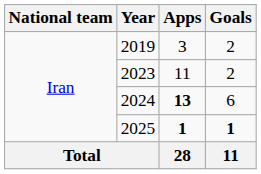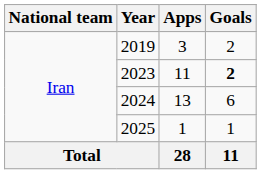(231, 73) normal -> (231, 73) bold
(182, 100) bold -> (182, 100) normal
(182, 127) bold -> (182, 127) normal
(231, 127) bold -> (231, 127) normal
